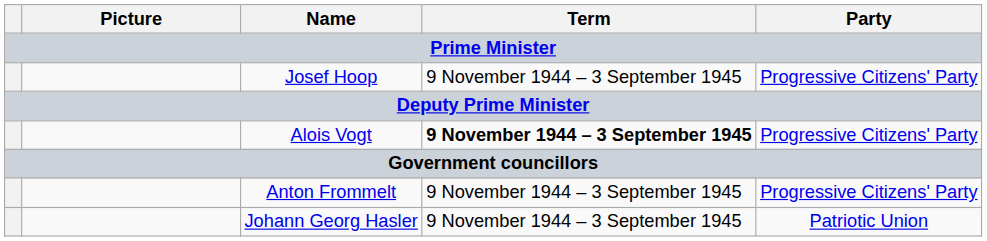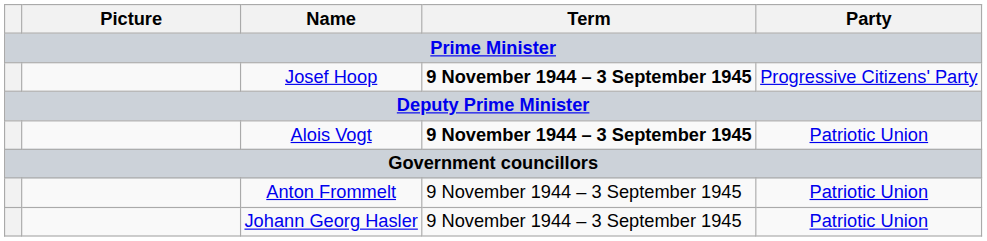(584, 76) normal -> (589, 76) bold
(869, 134) Progressive Citizens' Party -> (869, 134) Patriotic Union
(869, 192) Progressive Citizens' Party -> (869, 192) Patriotic Union
